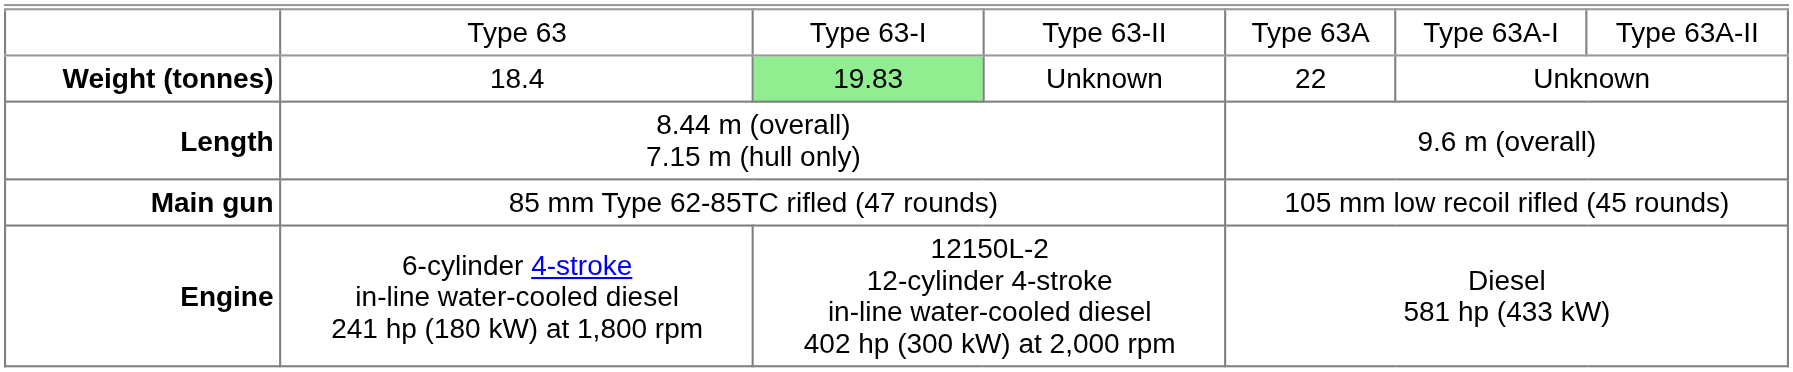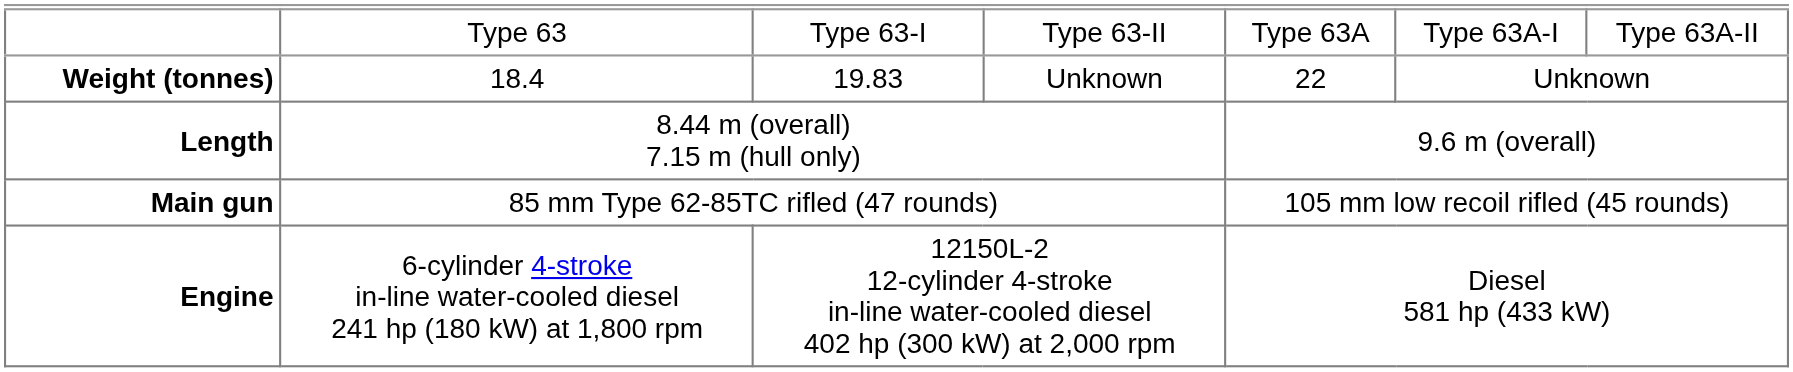(868, 79) lightgreen background -> (868, 79) no background
